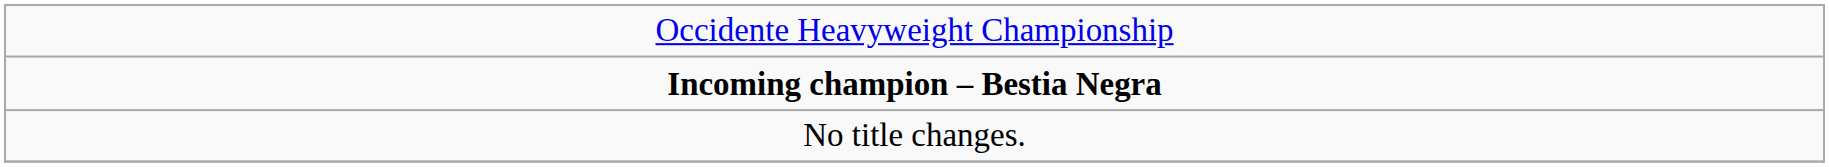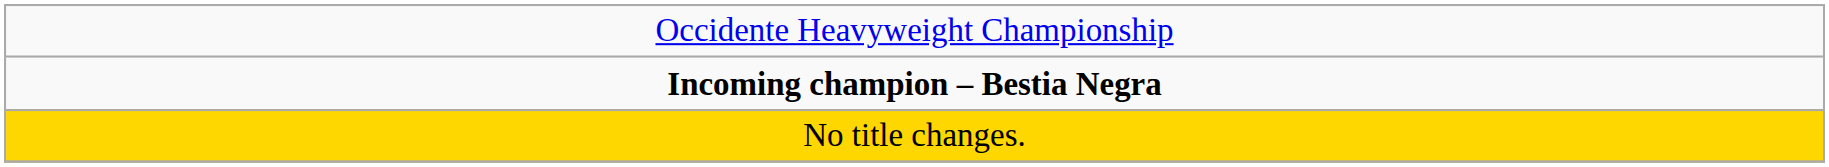(915, 135) no background -> (915, 135) gold background
